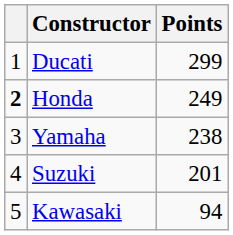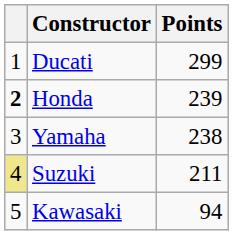(205, 98) 249 -> (205, 98) 239
(16, 173) no background -> (16, 173) khaki background
(205, 173) 201 -> (206, 173) 211
